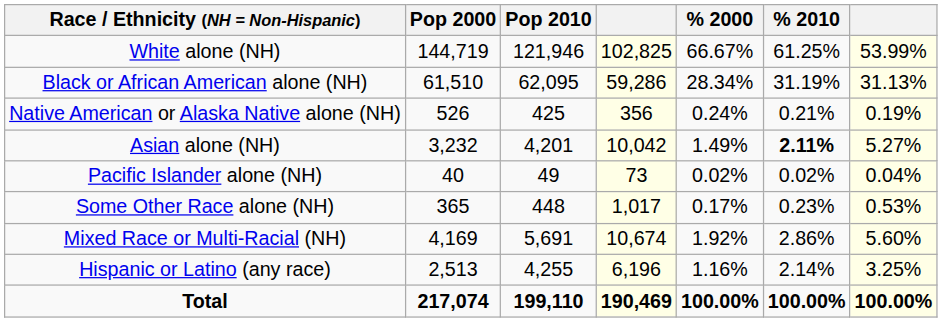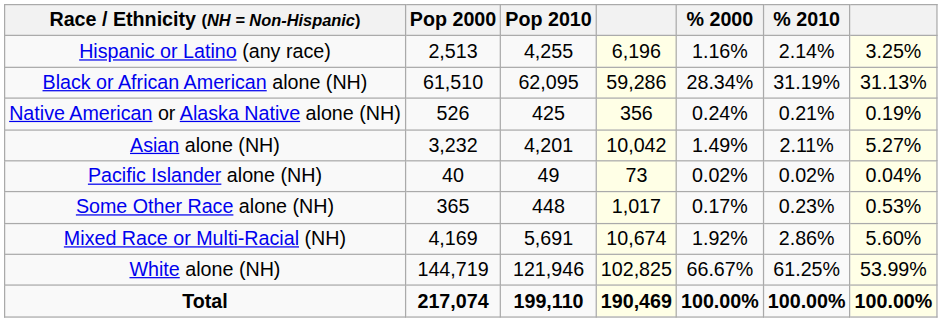rows swapped: (205, 51) <-> (205, 269)
(807, 144) bold -> (807, 144) normal
